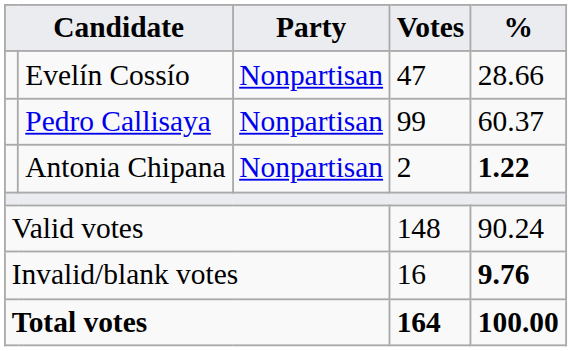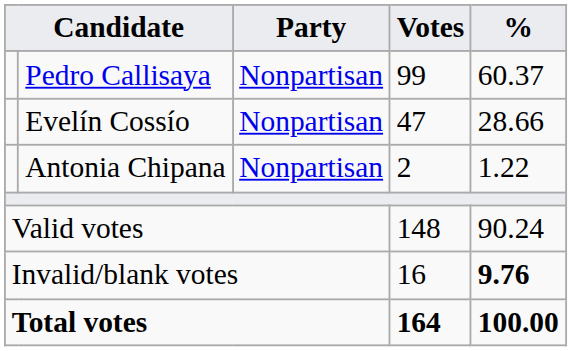rows swapped: (118, 121) <-> (107, 74)
(504, 167) bold -> (504, 167) normal
